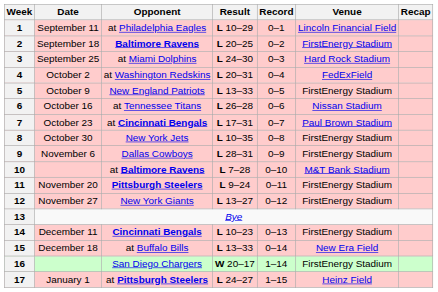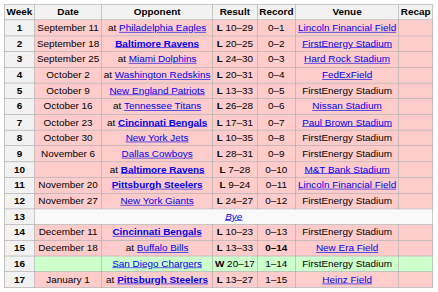(347, 185) FirstEnergy Stadium -> (347, 185) Lincoln Financial Field
(235, 201) L 13–27 -> (235, 201) L 24–27
(276, 248) normal -> (276, 248) bold
(235, 279) L 24–27 -> (235, 279) L 13–27
